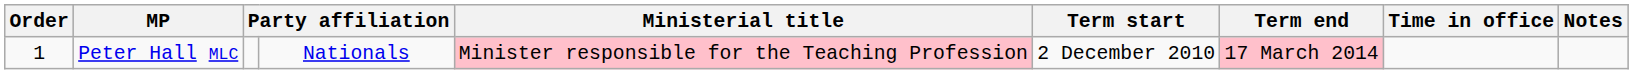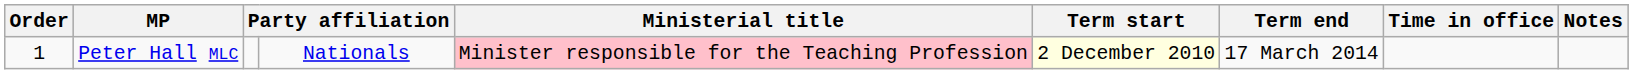(1126, 53) no background -> (1126, 53) lightyellow background
(1302, 53) pink background -> (1302, 53) no background
